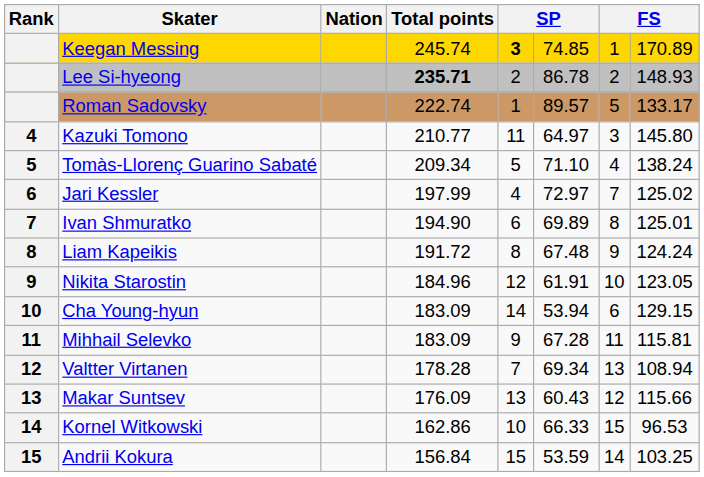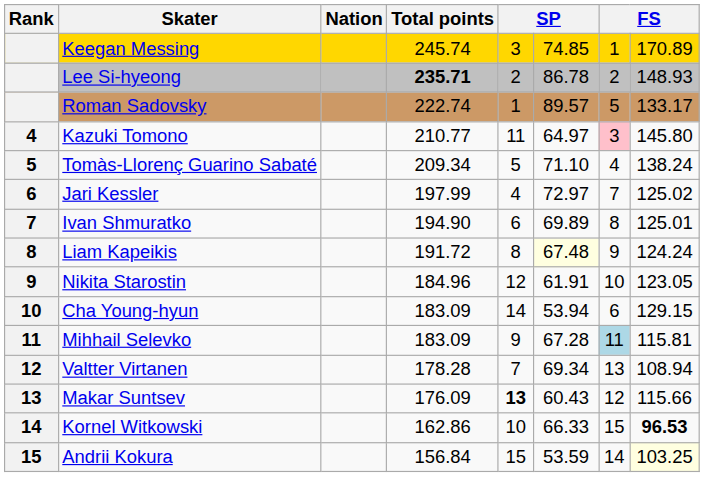(516, 48) bold -> (516, 48) normal
(614, 135) no background -> (614, 135) pink background
(566, 252) no background -> (566, 252) lightyellow background
(614, 340) no background -> (614, 340) lightblue background
(516, 398) normal -> (516, 398) bold
(665, 427) normal -> (665, 427) bold
(665, 456) no background -> (665, 456) lightyellow background
